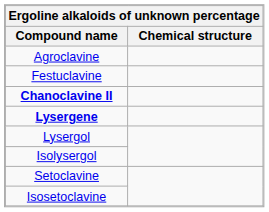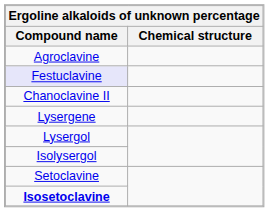(67, 76) no background -> (67, 76) lavender background
(67, 96) bold -> (67, 96) normal
(67, 116) bold -> (67, 116) normal
(67, 196) normal -> (67, 196) bold
